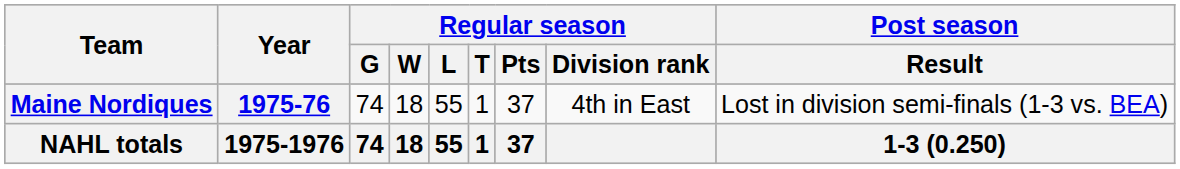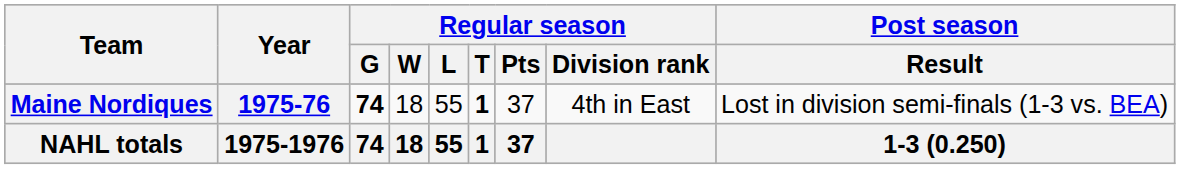(370, 104) normal -> (370, 104) bold
(482, 104) normal -> (482, 104) bold
